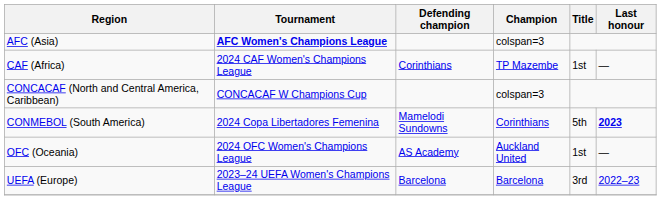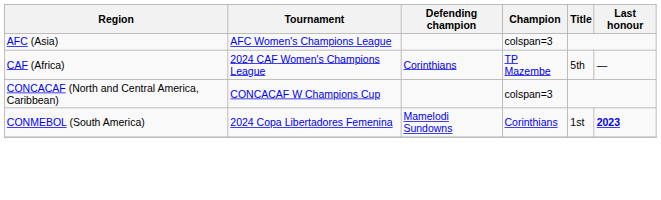(302, 42) bold -> (311, 42) normal
(579, 65) 1st -> (578, 65) 5th
(579, 123) 5th -> (577, 123) 1st
- row: (42, 152)
- row: (42, 181)
